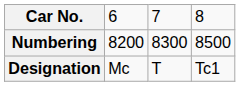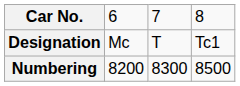rows swapped: (54, 68) <-> (54, 42)
